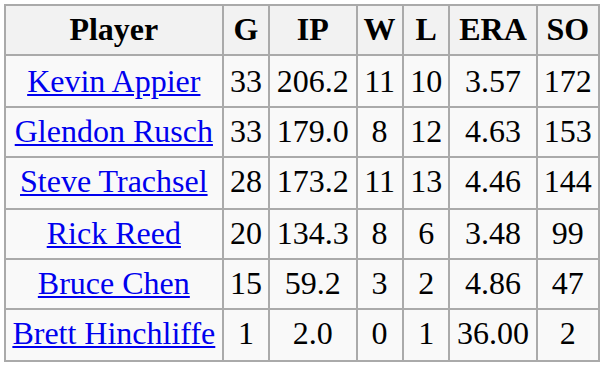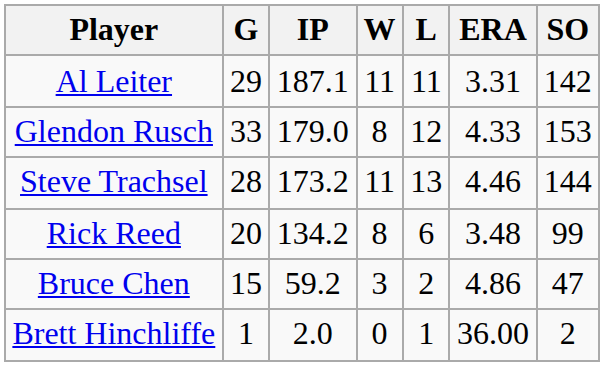- row: (114, 80)
+ row: (114, 80)
(493, 131) 4.63 -> (493, 131) 4.33
(313, 232) 134.3 -> (313, 232) 134.2
